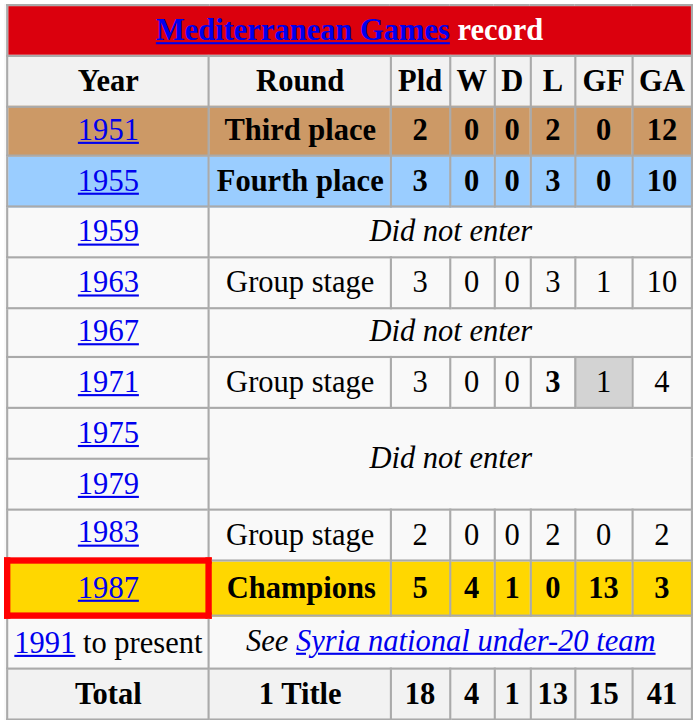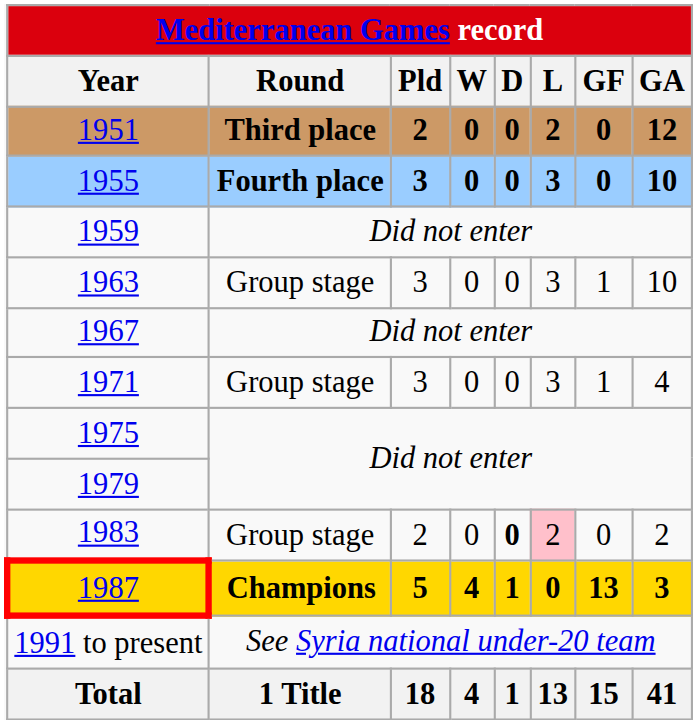(553, 382) bold -> (553, 382) normal
(604, 382) lightgrey background -> (604, 382) no background
(512, 534) normal -> (512, 534) bold
(553, 534) no background -> (553, 534) pink background
